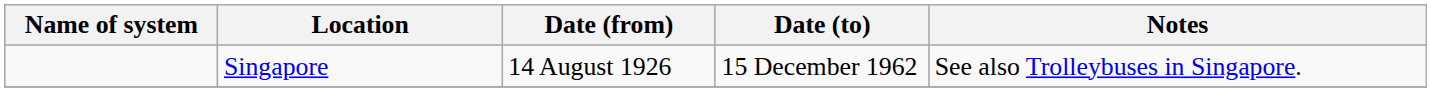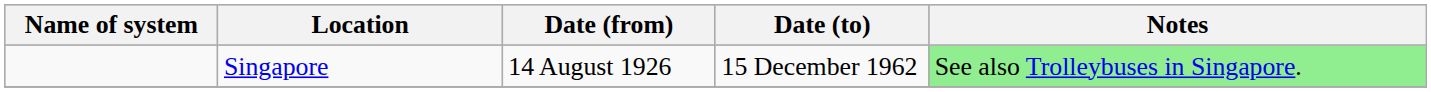(1118, 65) no background -> (1118, 65) lightgreen background
